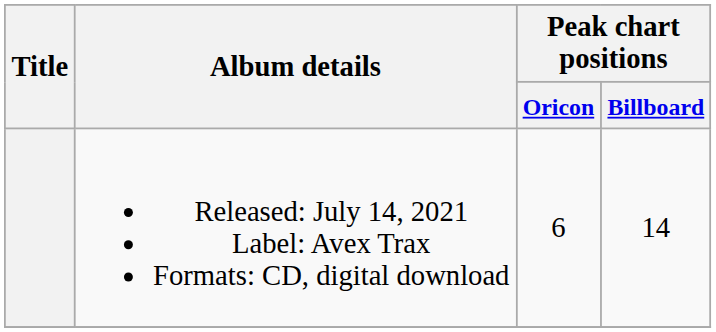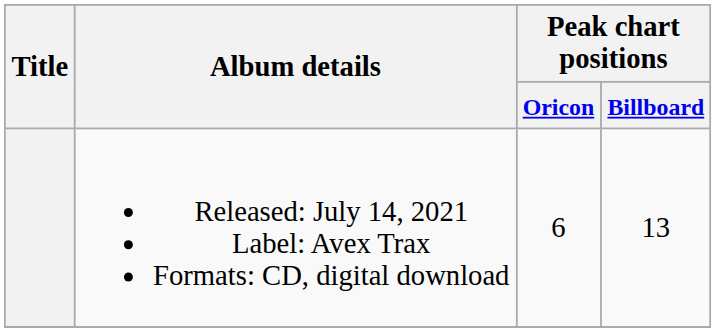(656, 227) 14 -> (656, 227) 13
